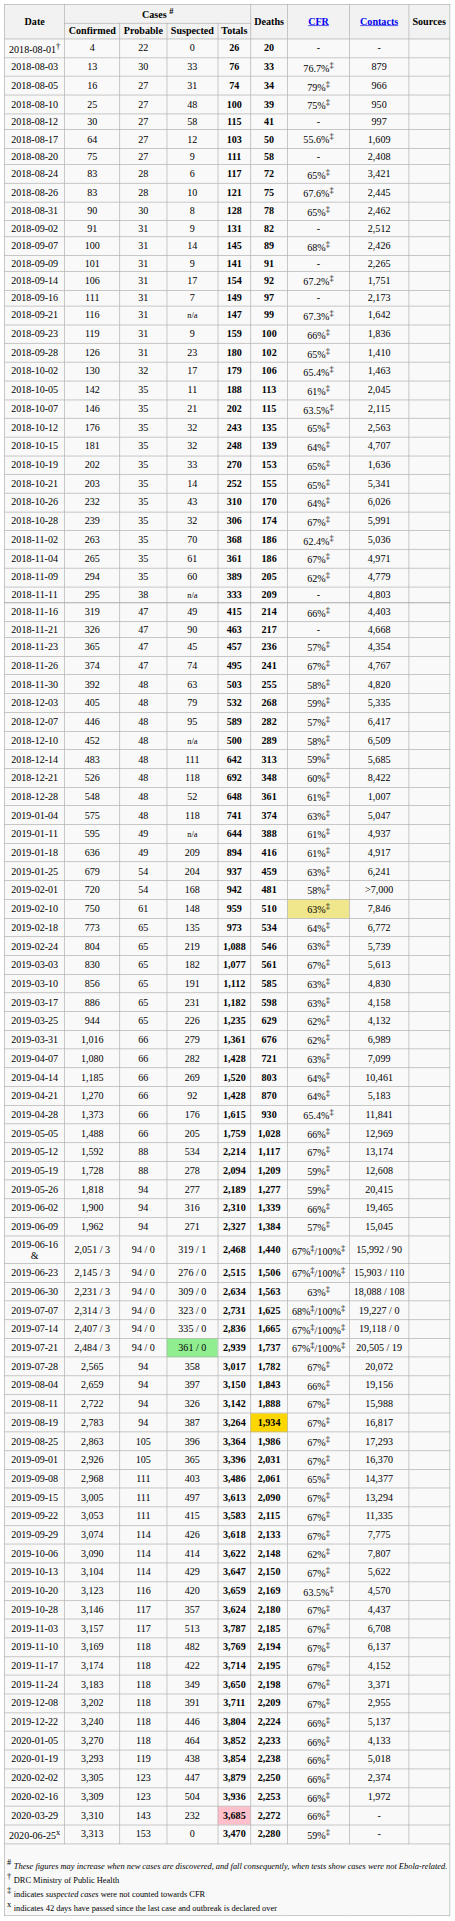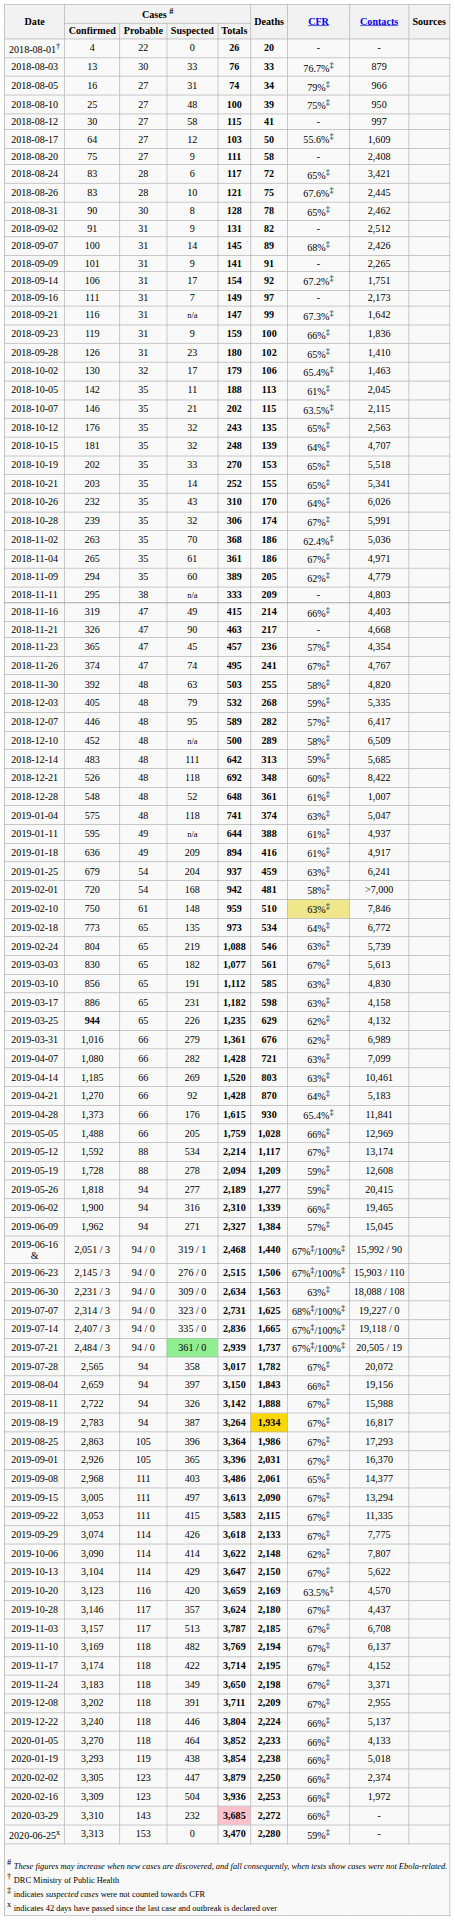(379, 465) 1,636 -> (379, 465) 5,518
(92, 1021) normal -> (92, 1021) bold
(318, 1077) 64%‡ -> (318, 1077) 63%‡
